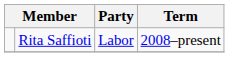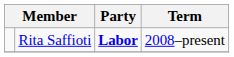(116, 39) normal -> (118, 39) bold
